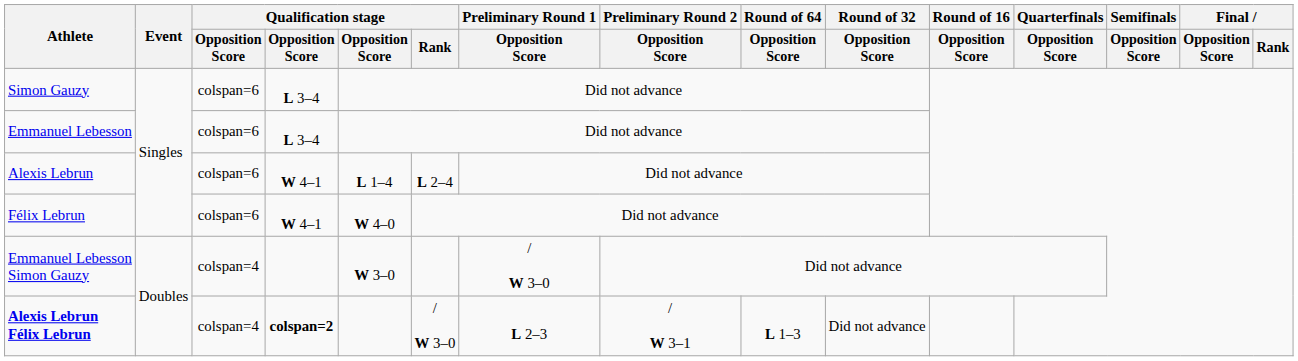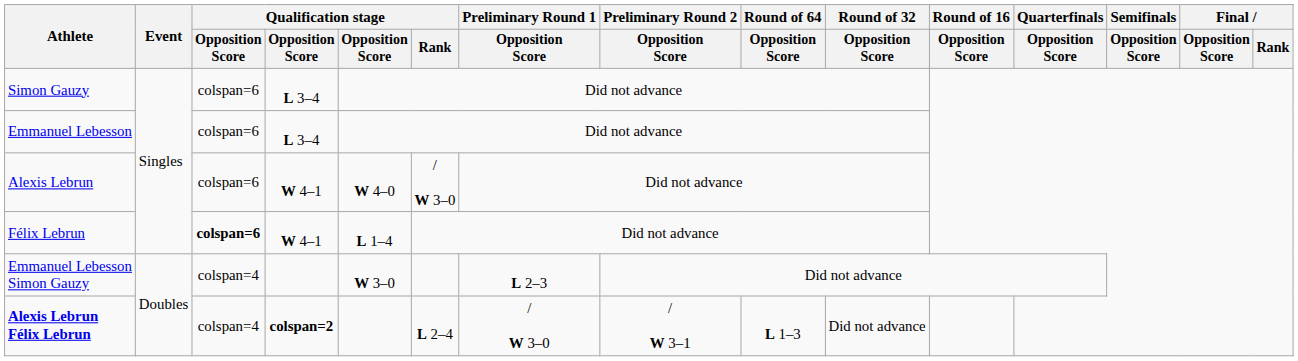(375, 182) L 1–4 -> (375, 191) W 4–0
(435, 182) L 2–4 -> (435, 182) / W 3–0
(228, 215) normal -> (228, 233) bold
(375, 224) W 4–0 -> (375, 242) L 1–4
(529, 266) / W 3–0 -> (529, 284) L 2–3
(435, 326) / W 3–0 -> (435, 334) L 2–4
(529, 334) L 2–3 -> (529, 326) / W 3–0
